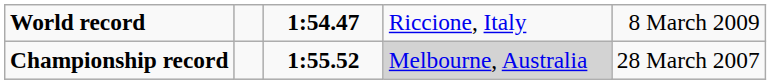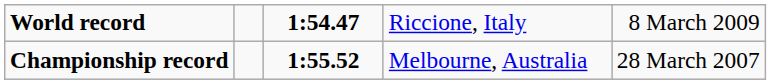(488, 60) lightgrey background -> (488, 60) no background
